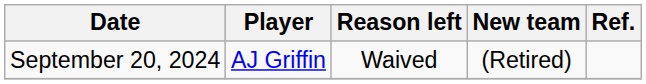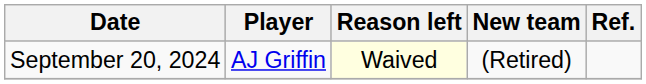(399, 59) no background -> (399, 59) lightyellow background
